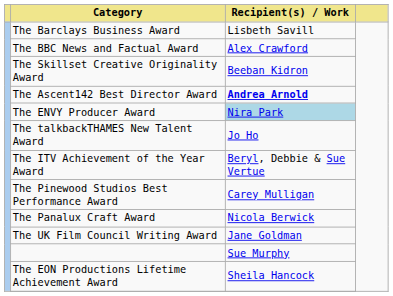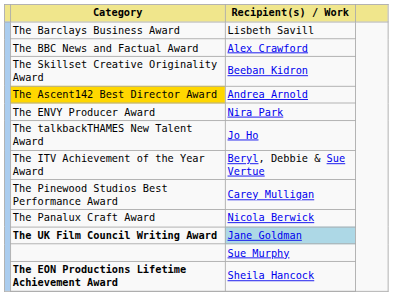(115, 94) no background -> (115, 94) gold background
(268, 94) bold -> (268, 94) normal
(255, 112) lightblue background -> (255, 112) no background
(115, 235) normal -> (115, 235) bold
(265, 235) no background -> (265, 235) lightblue background
(99, 276) normal -> (99, 276) bold
